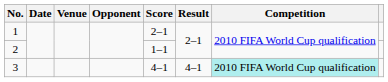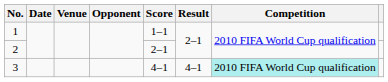(159, 31) 2–1 -> (159, 31) 1–1
(159, 49) 1–1 -> (159, 49) 2–1
